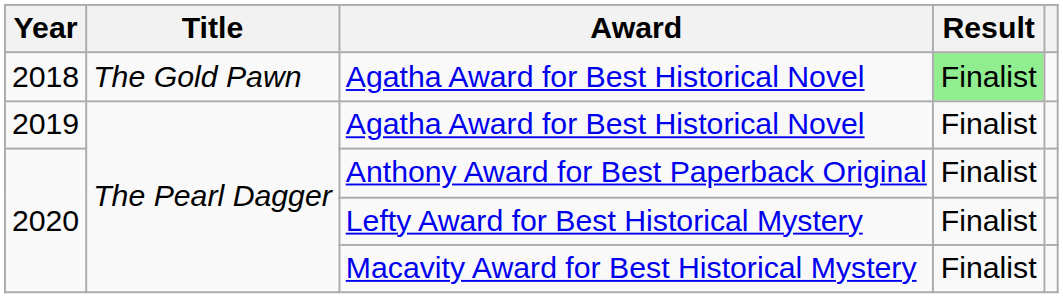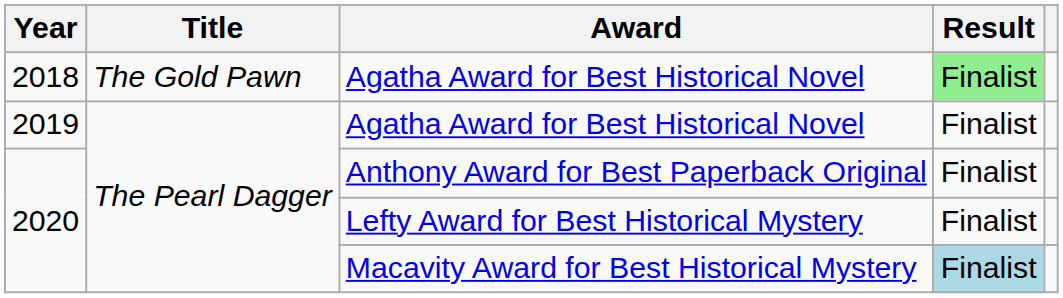(989, 268) no background -> (989, 268) lightblue background
